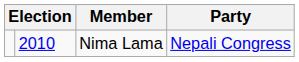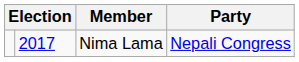(37, 43) 2010 -> (37, 43) 2017
